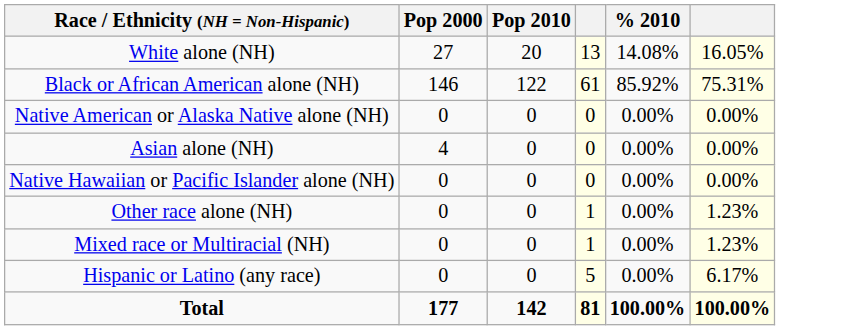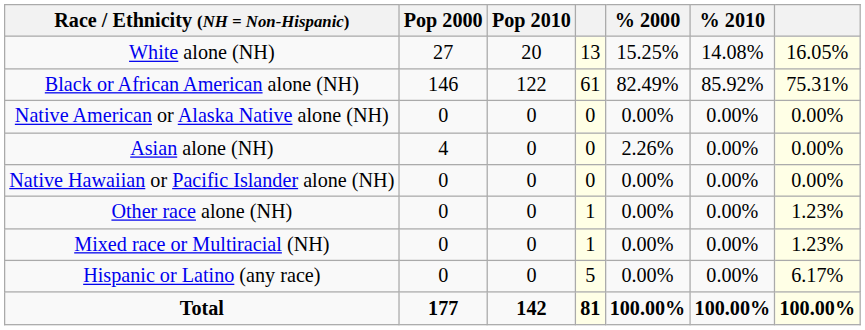+ column: (647, 20)
